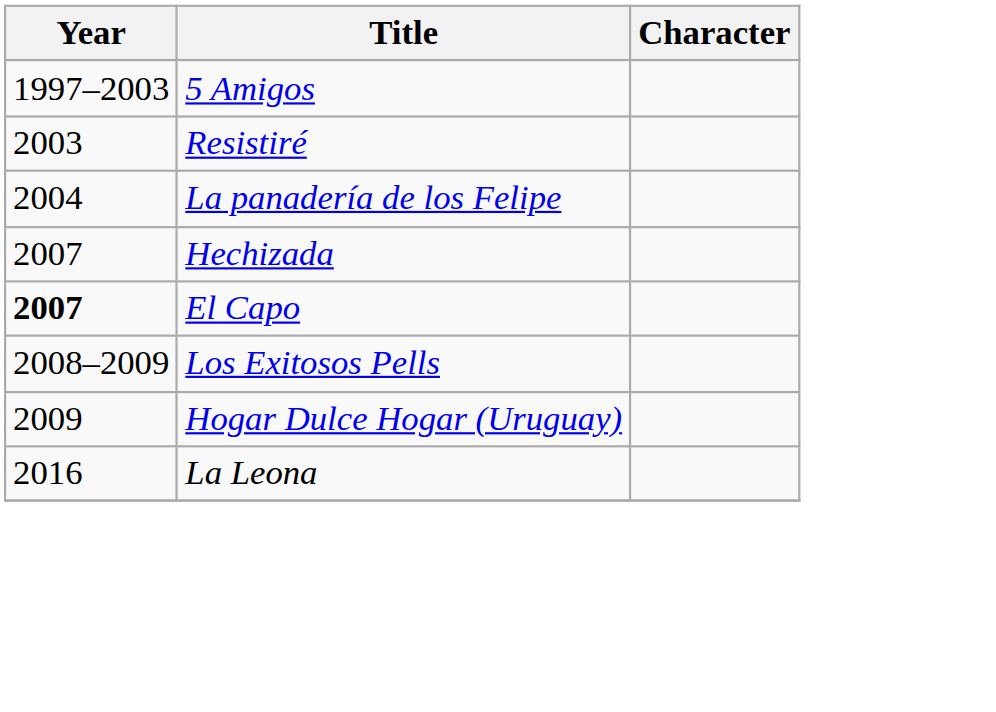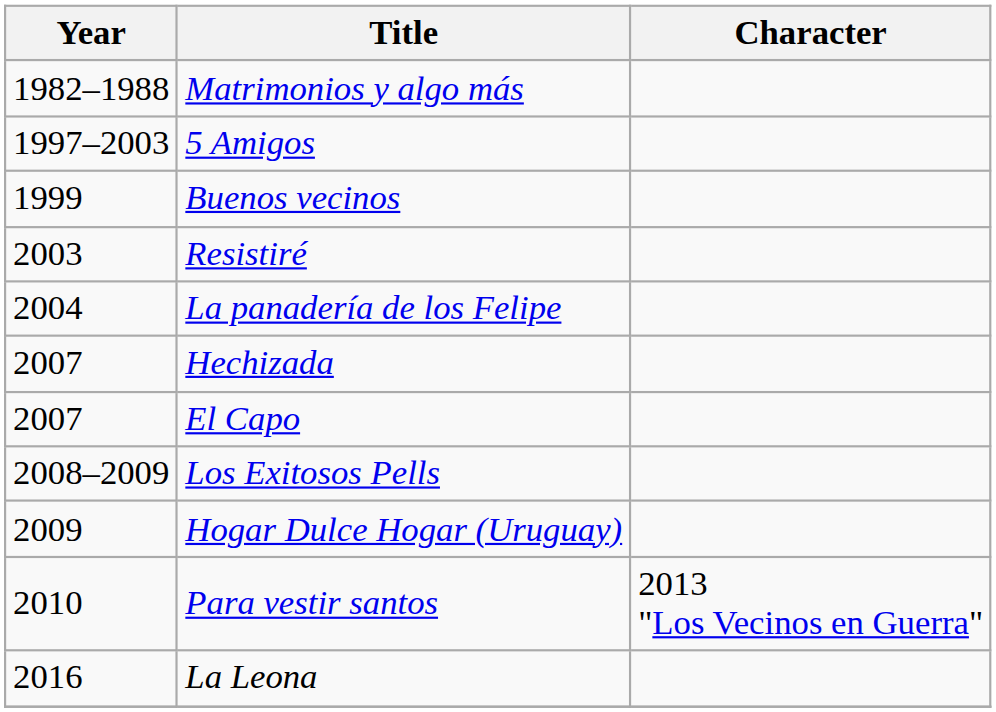+ row: (355, 87)
+ row: (293, 197)
(48, 308) bold -> (48, 418) normal
+ row: (312, 602)
